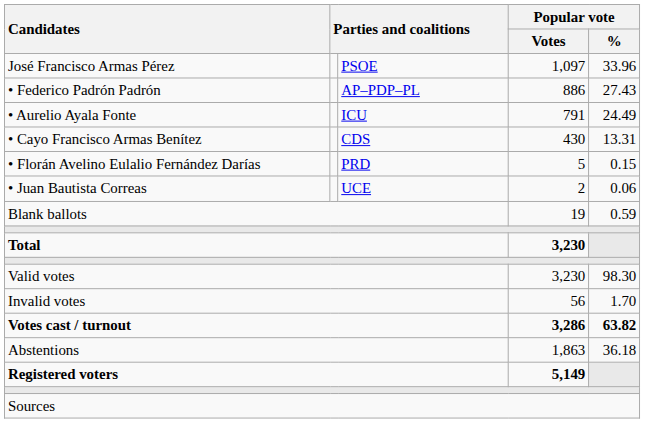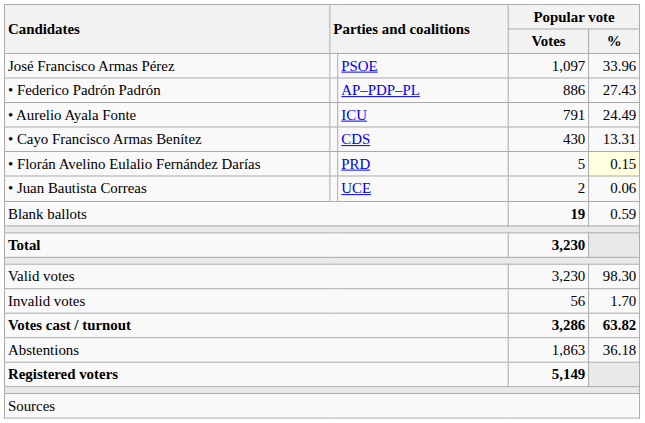(623, 164) no background -> (623, 164) lightyellow background
(578, 213) normal -> (578, 213) bold
